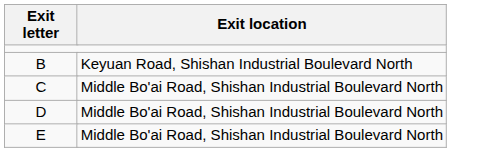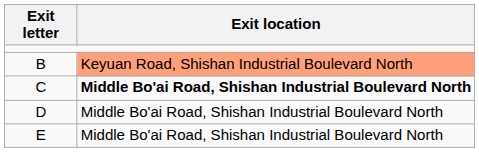(247, 64) no background -> (247, 64) lightsalmon background
(262, 87) normal -> (276, 87) bold
